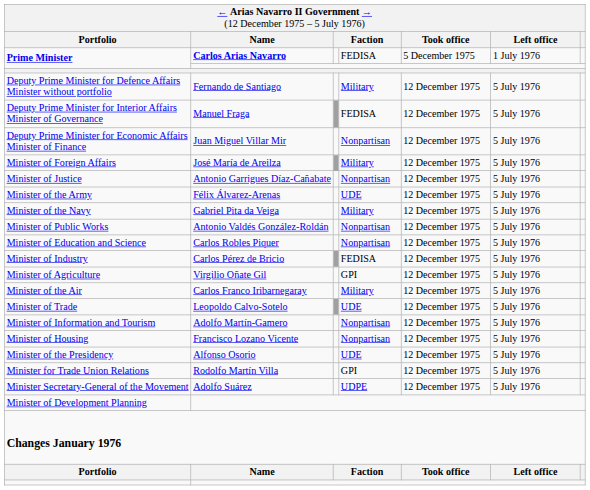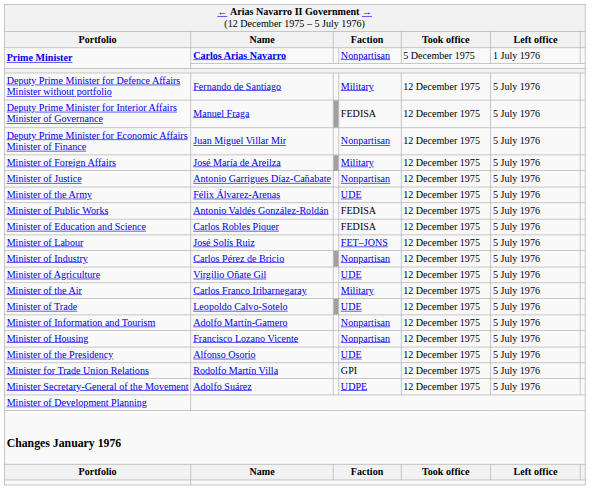(358, 55) FEDISA -> (365, 55) Nonpartisan
- row: (49, 211)
(365, 227) Nonpartisan -> (358, 211) FEDISA
(365, 242) Nonpartisan -> (358, 227) FEDISA
+ row: (45, 242)
(358, 258) FEDISA -> (365, 258) Nonpartisan
(349, 274) GPI -> (351, 274) UDE
